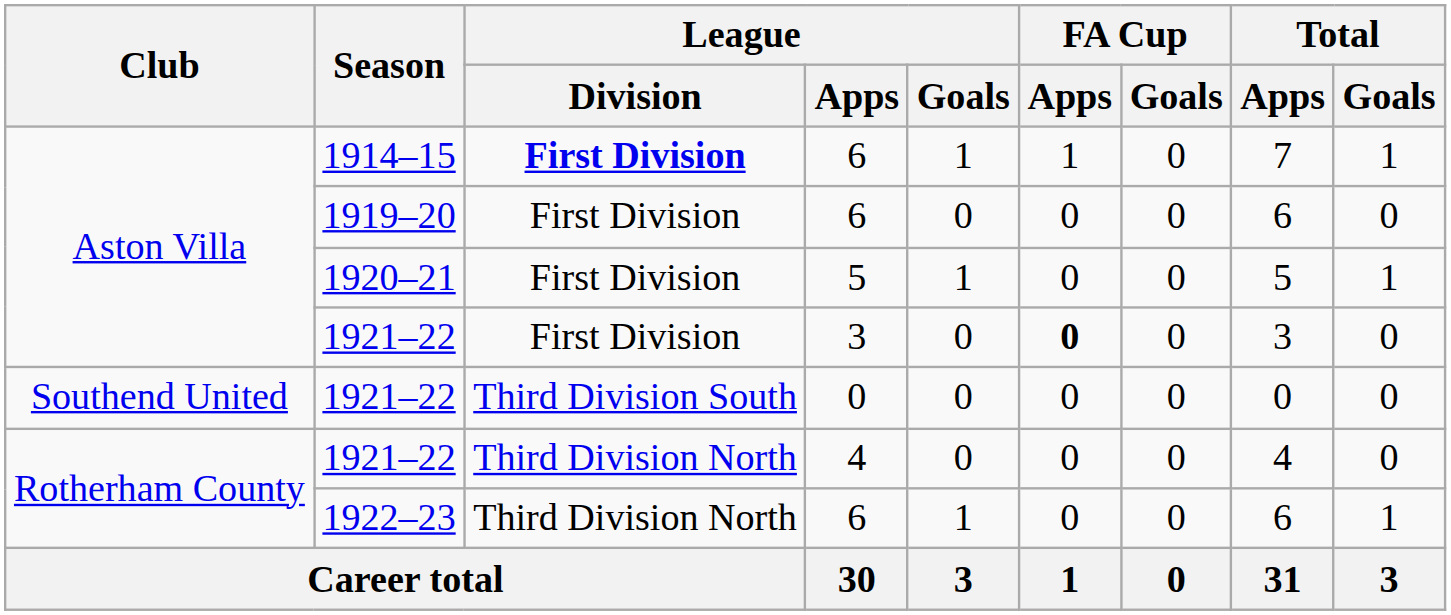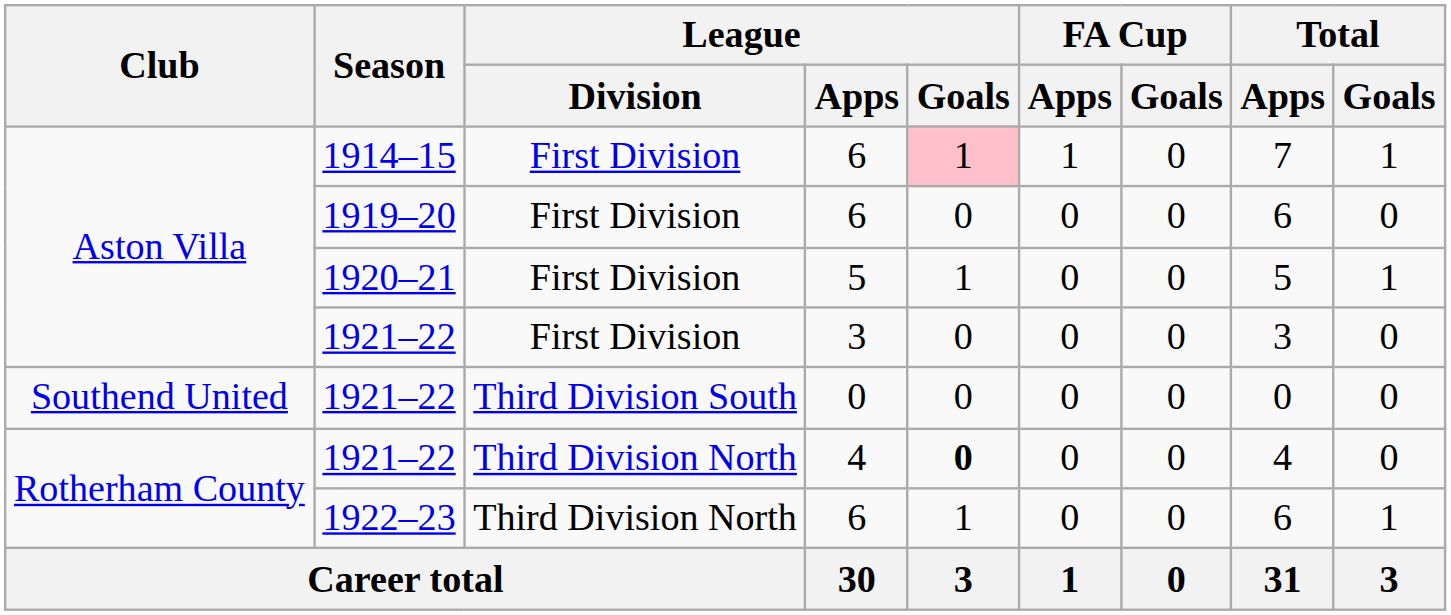(635, 155) bold -> (635, 155) normal
(963, 155) no background -> (963, 155) pink background
(1070, 336) bold -> (1070, 336) normal
(963, 457) normal -> (963, 457) bold
